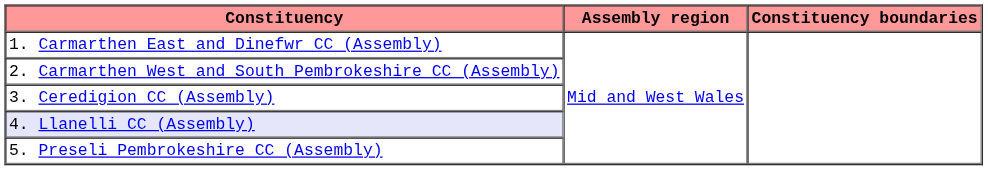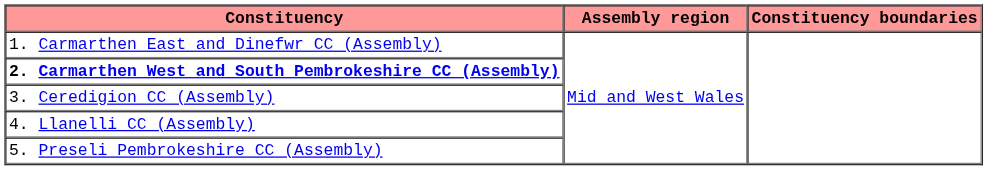(284, 71) normal -> (284, 71) bold
(132, 124) lavender background -> (132, 124) no background
